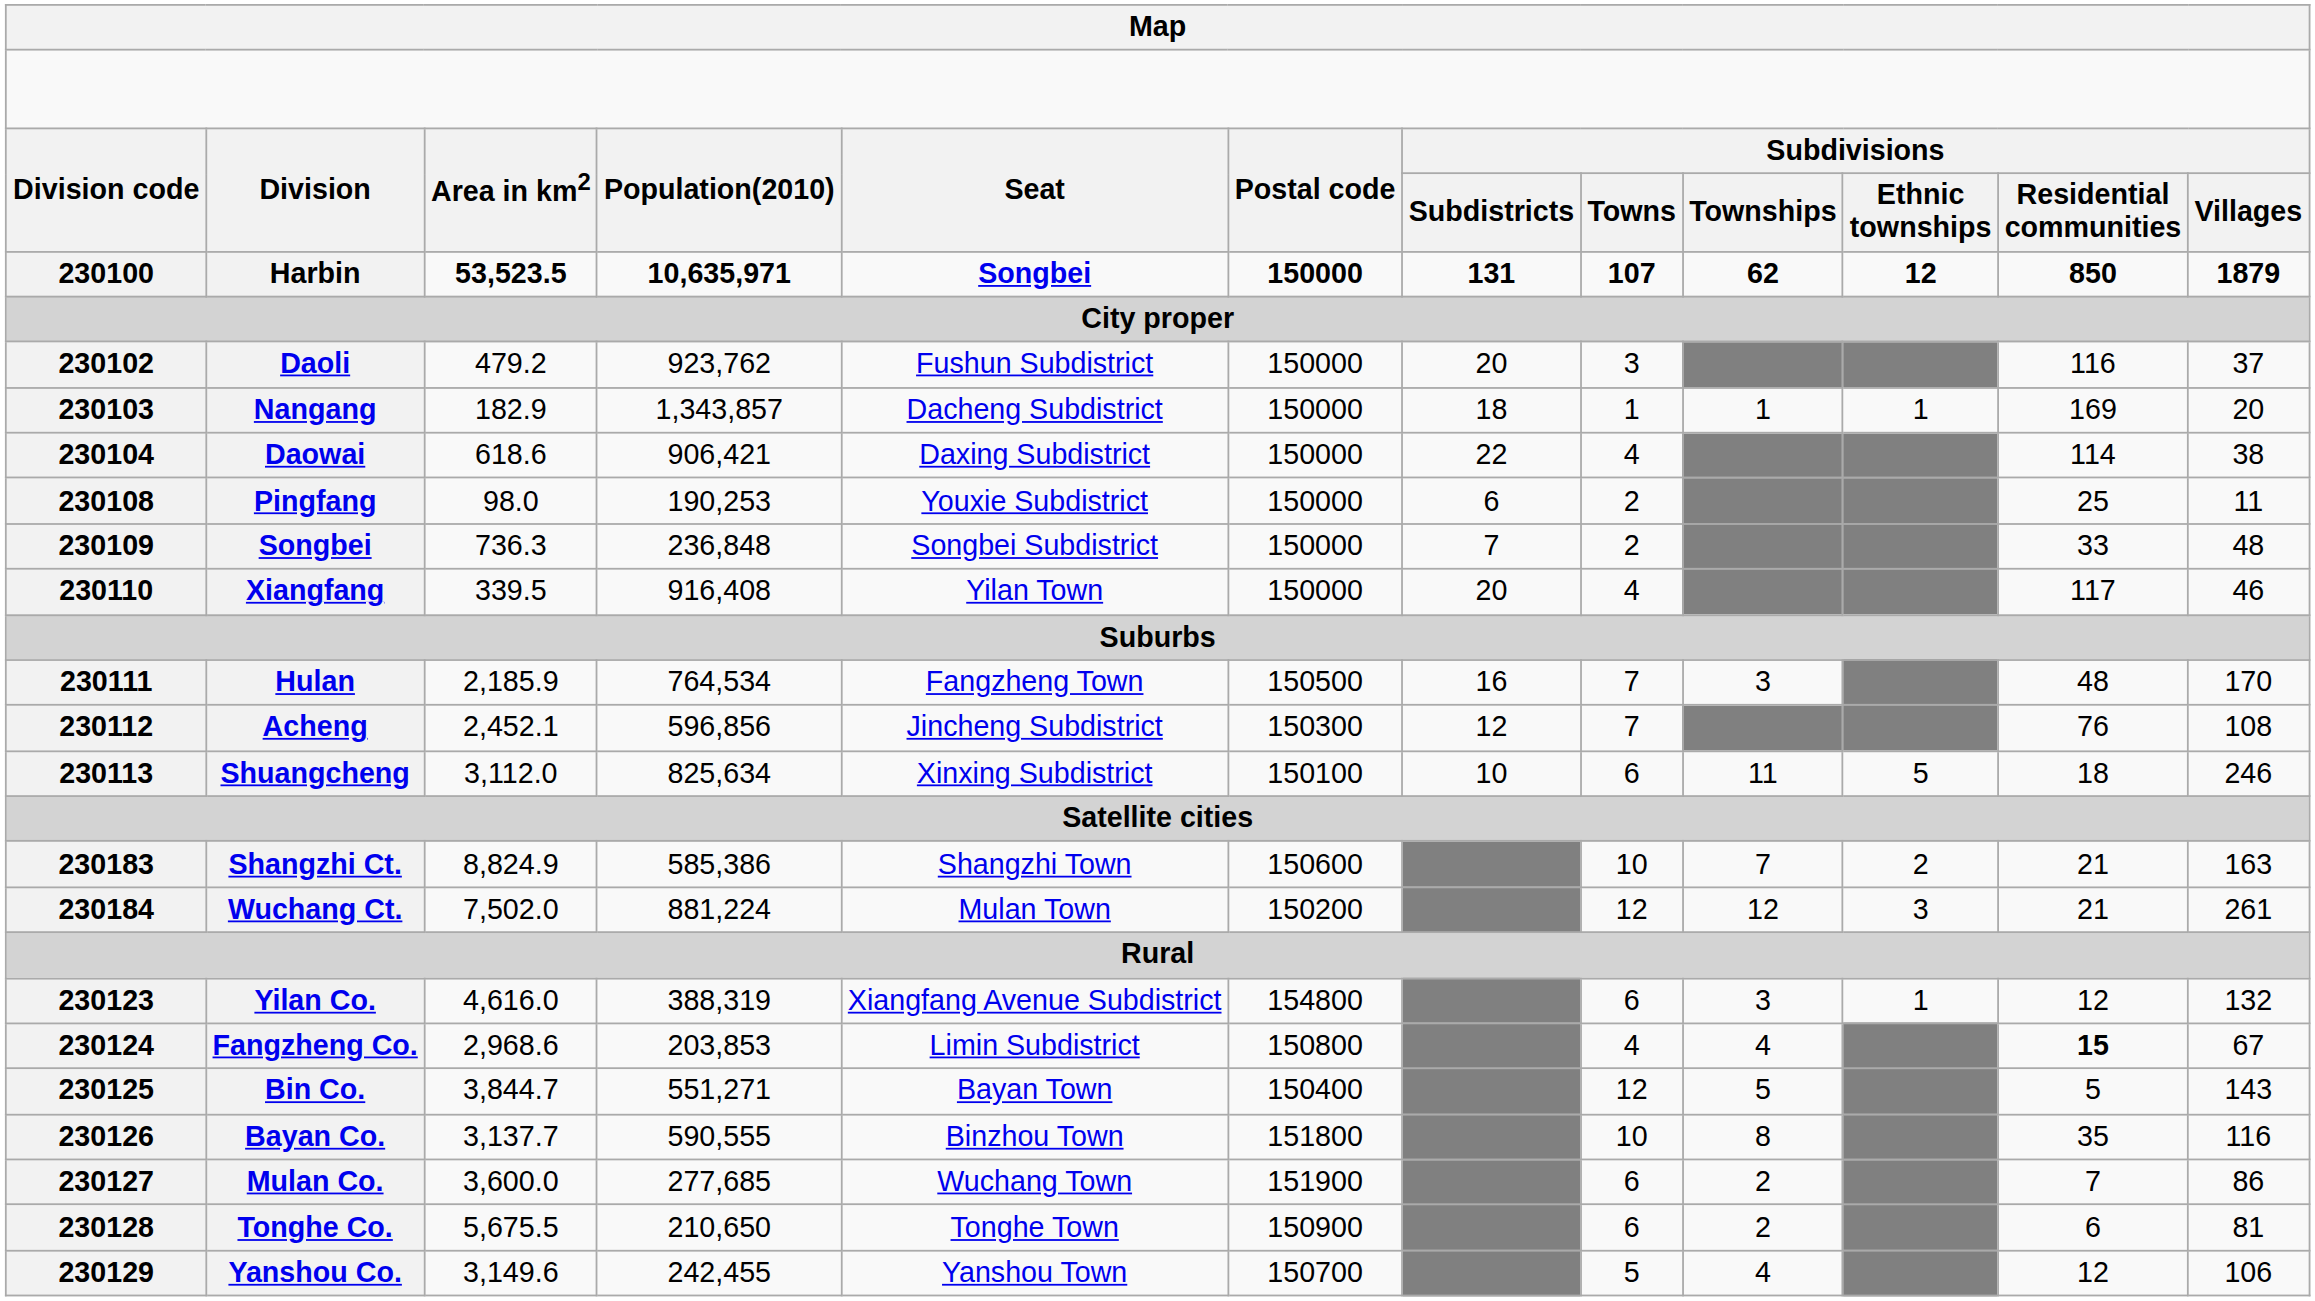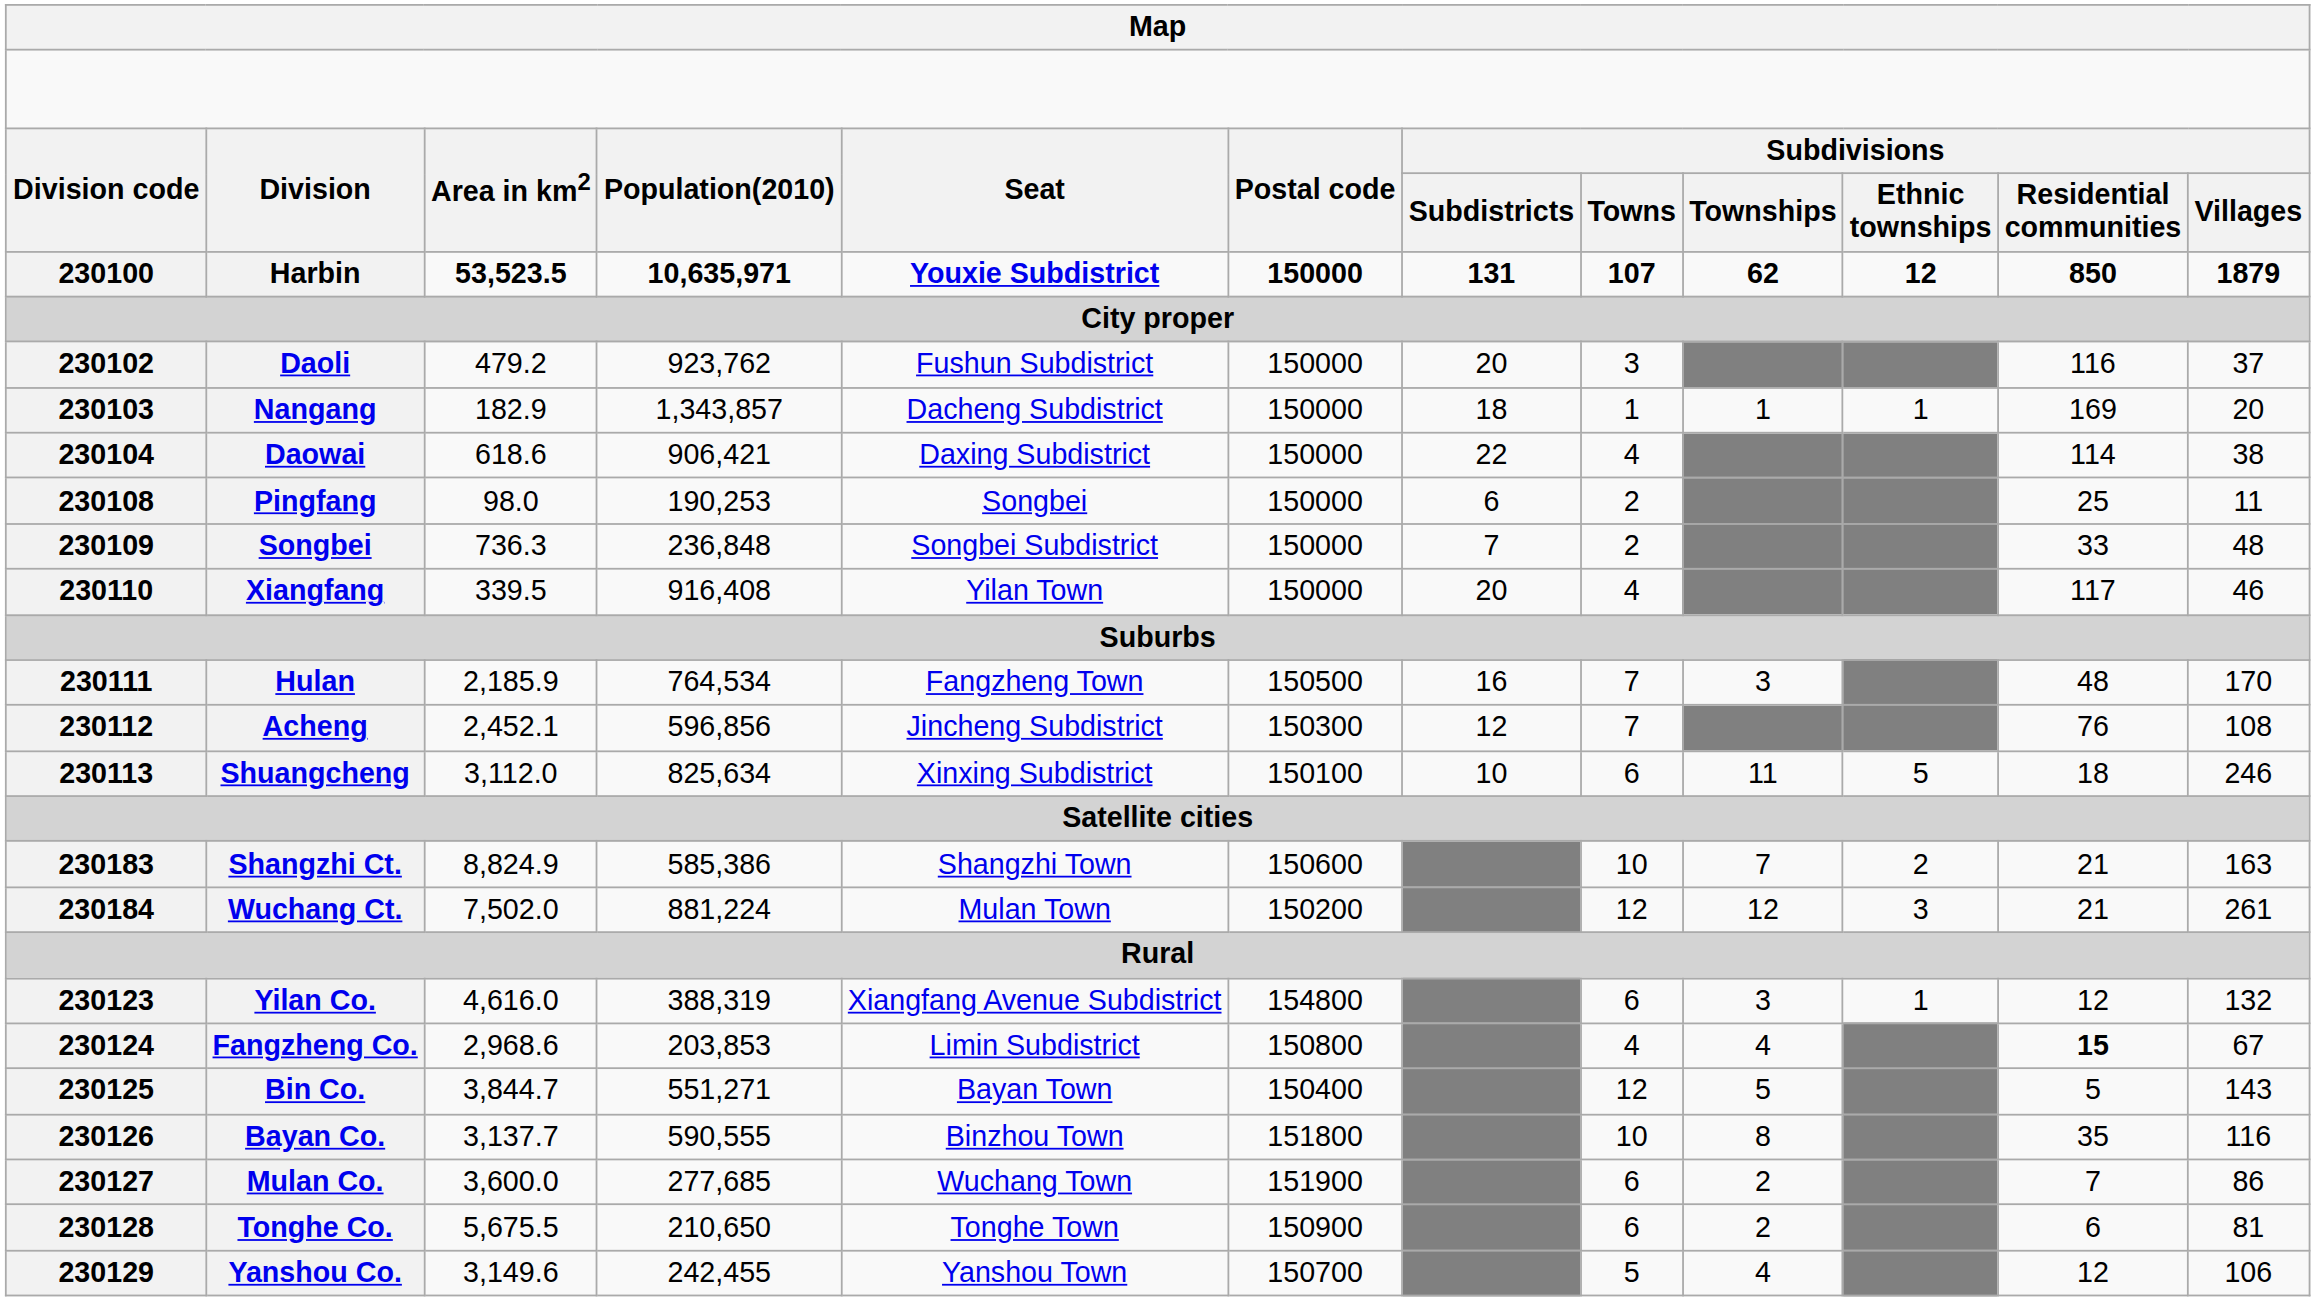(1035, 273) Songbei -> (1035, 273) Youxie Subdistrict
(1035, 500) Youxie Subdistrict -> (1035, 500) Songbei
